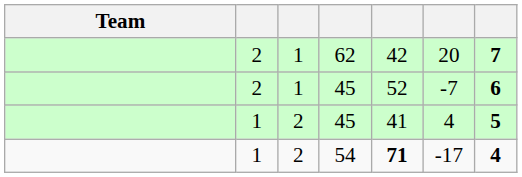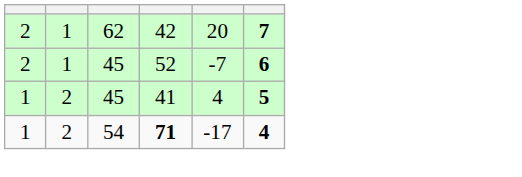- column: (120, 21)
